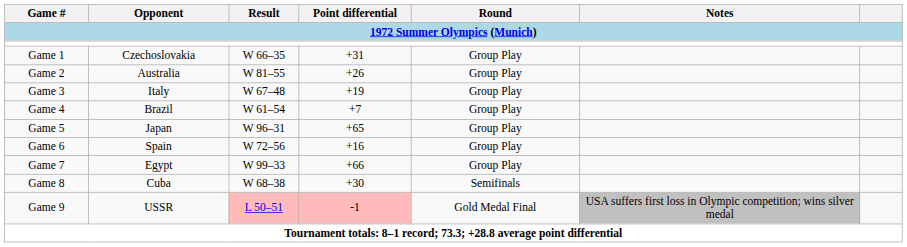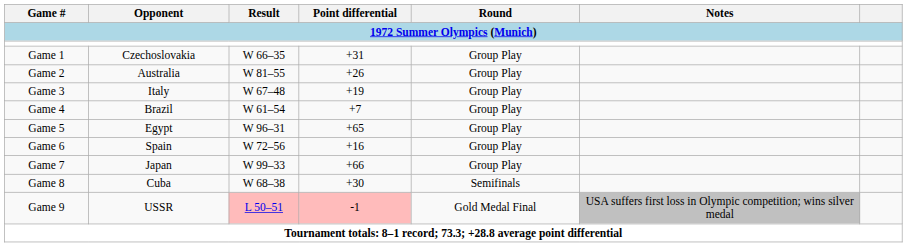(159, 128) Japan -> (159, 128) Egypt
(159, 165) Egypt -> (159, 165) Japan
